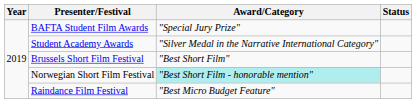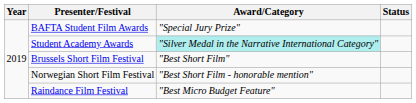(268, 43) no background -> (268, 43) paleturquoise background
(236, 75) paleturquoise background -> (236, 75) no background
